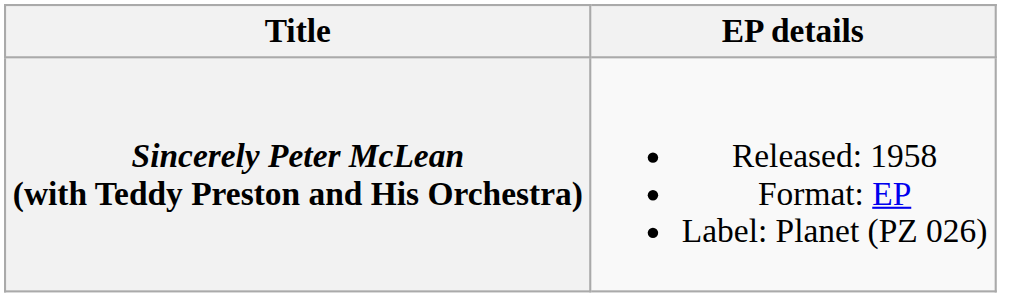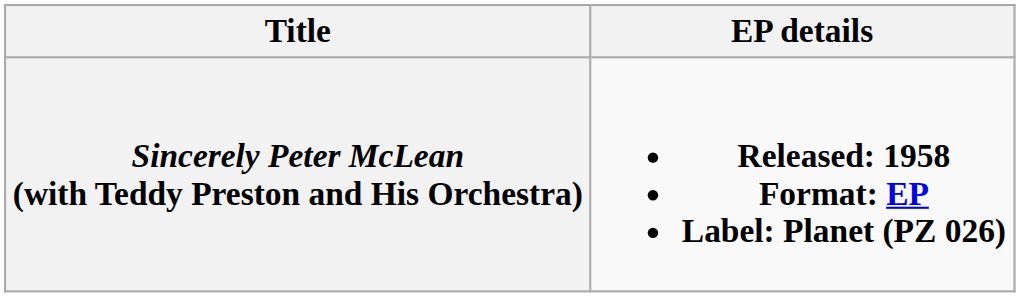(793, 193) normal -> (802, 193) bold
